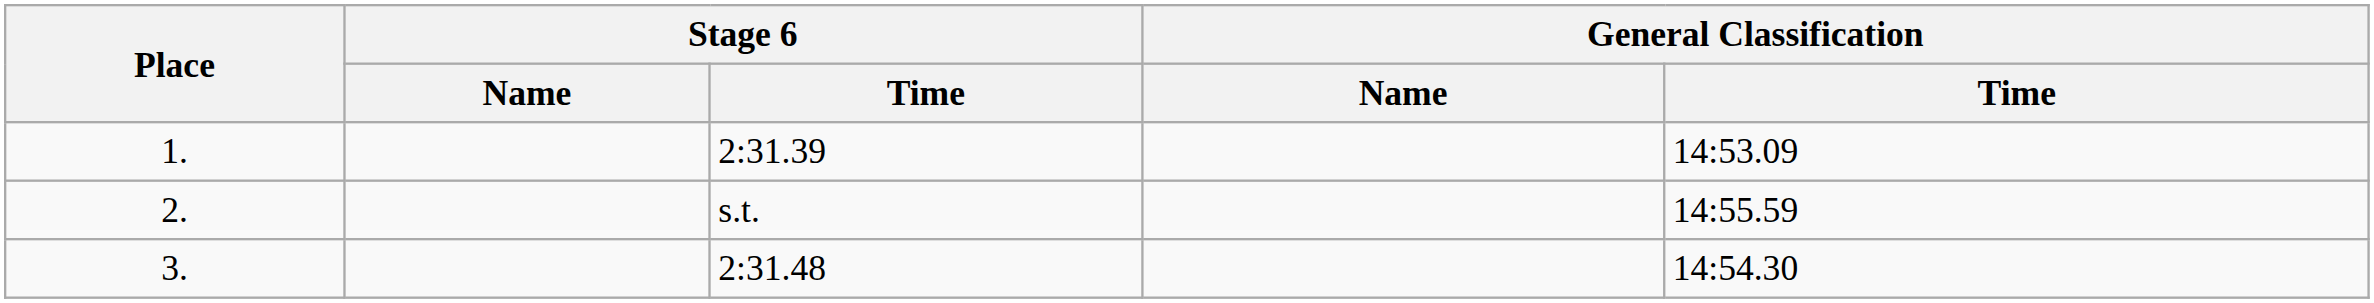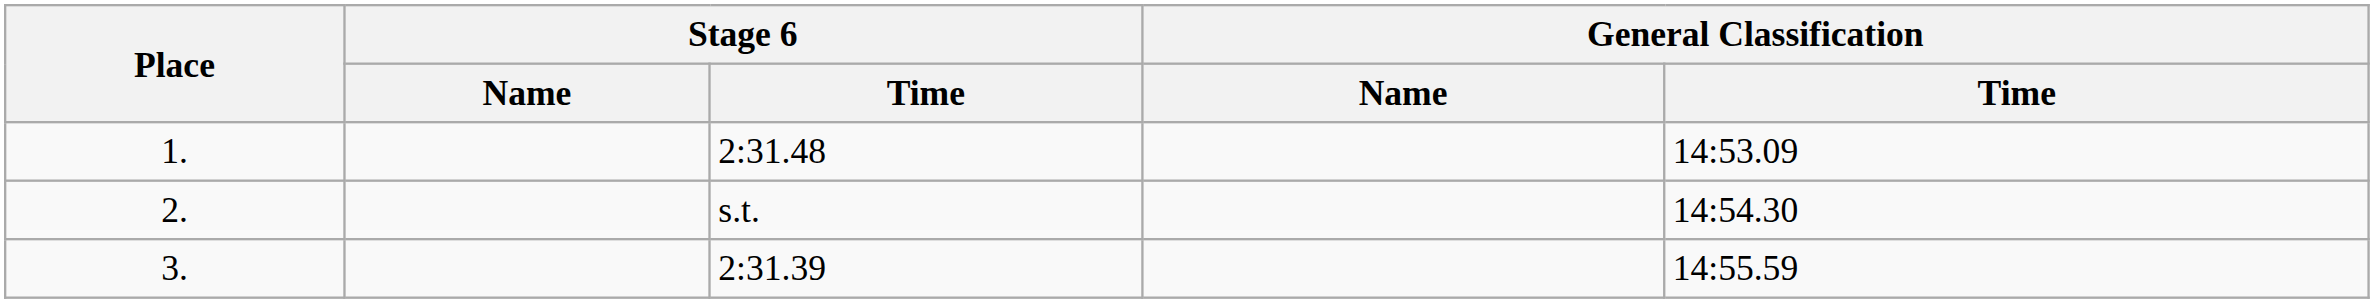(772, 151) 2:31.39 -> (772, 151) 2:31.48
(1735, 209) 14:55.59 -> (1735, 209) 14:54.30
(772, 268) 2:31.48 -> (772, 268) 2:31.39
(1735, 268) 14:54.30 -> (1735, 268) 14:55.59
